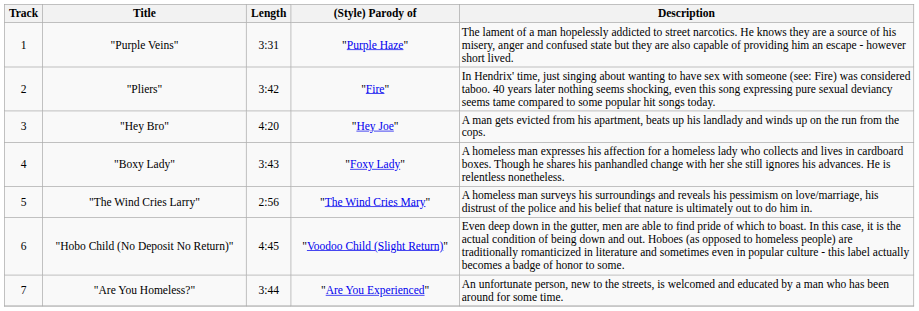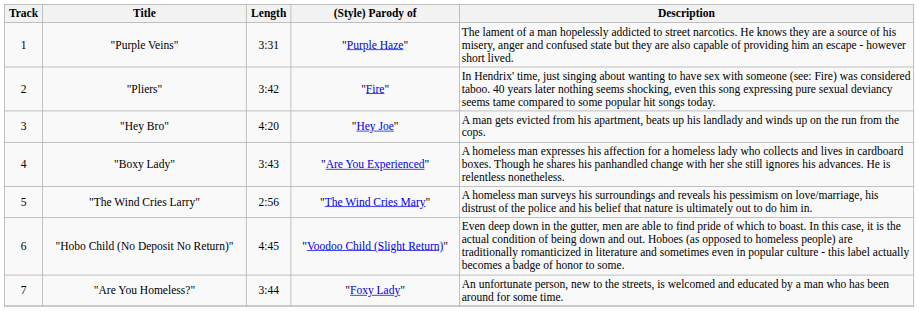(375, 164) "Foxy Lady" -> (375, 164) "Are You Experienced"
(375, 290) "Are You Experienced" -> (375, 290) "Foxy Lady"
